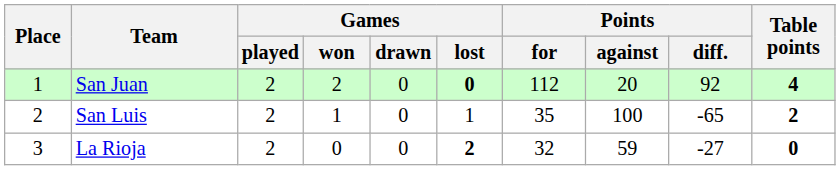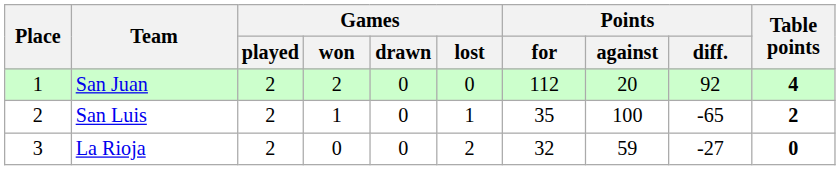(470, 84) bold -> (470, 84) normal
(470, 148) bold -> (470, 148) normal
